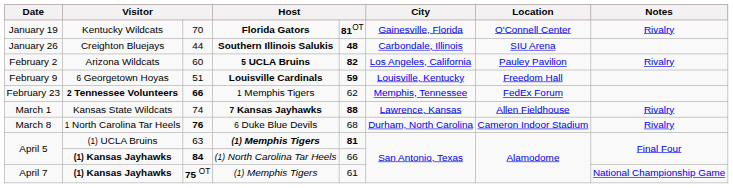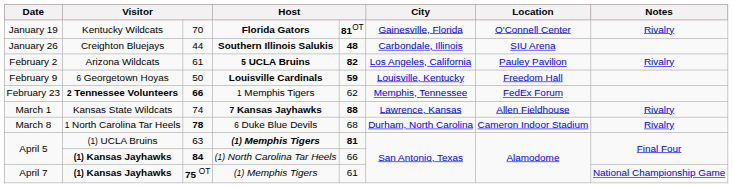(198, 62) 60 -> (198, 62) 61
(198, 77) 51 -> (198, 77) 50
(198, 125) 76 -> (198, 125) 78
